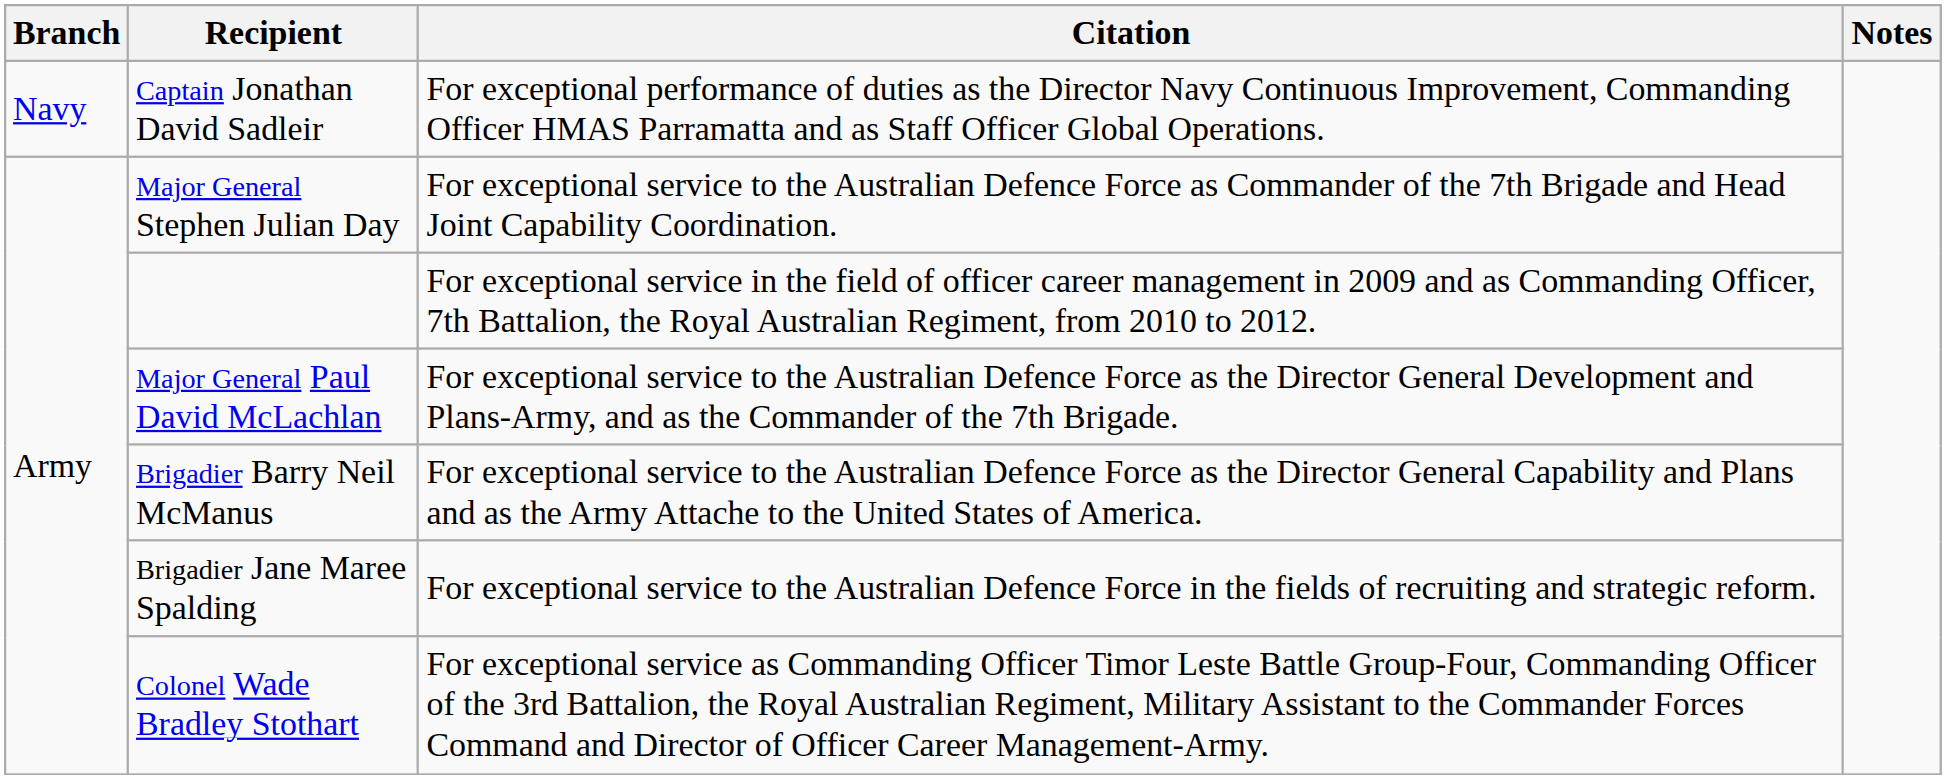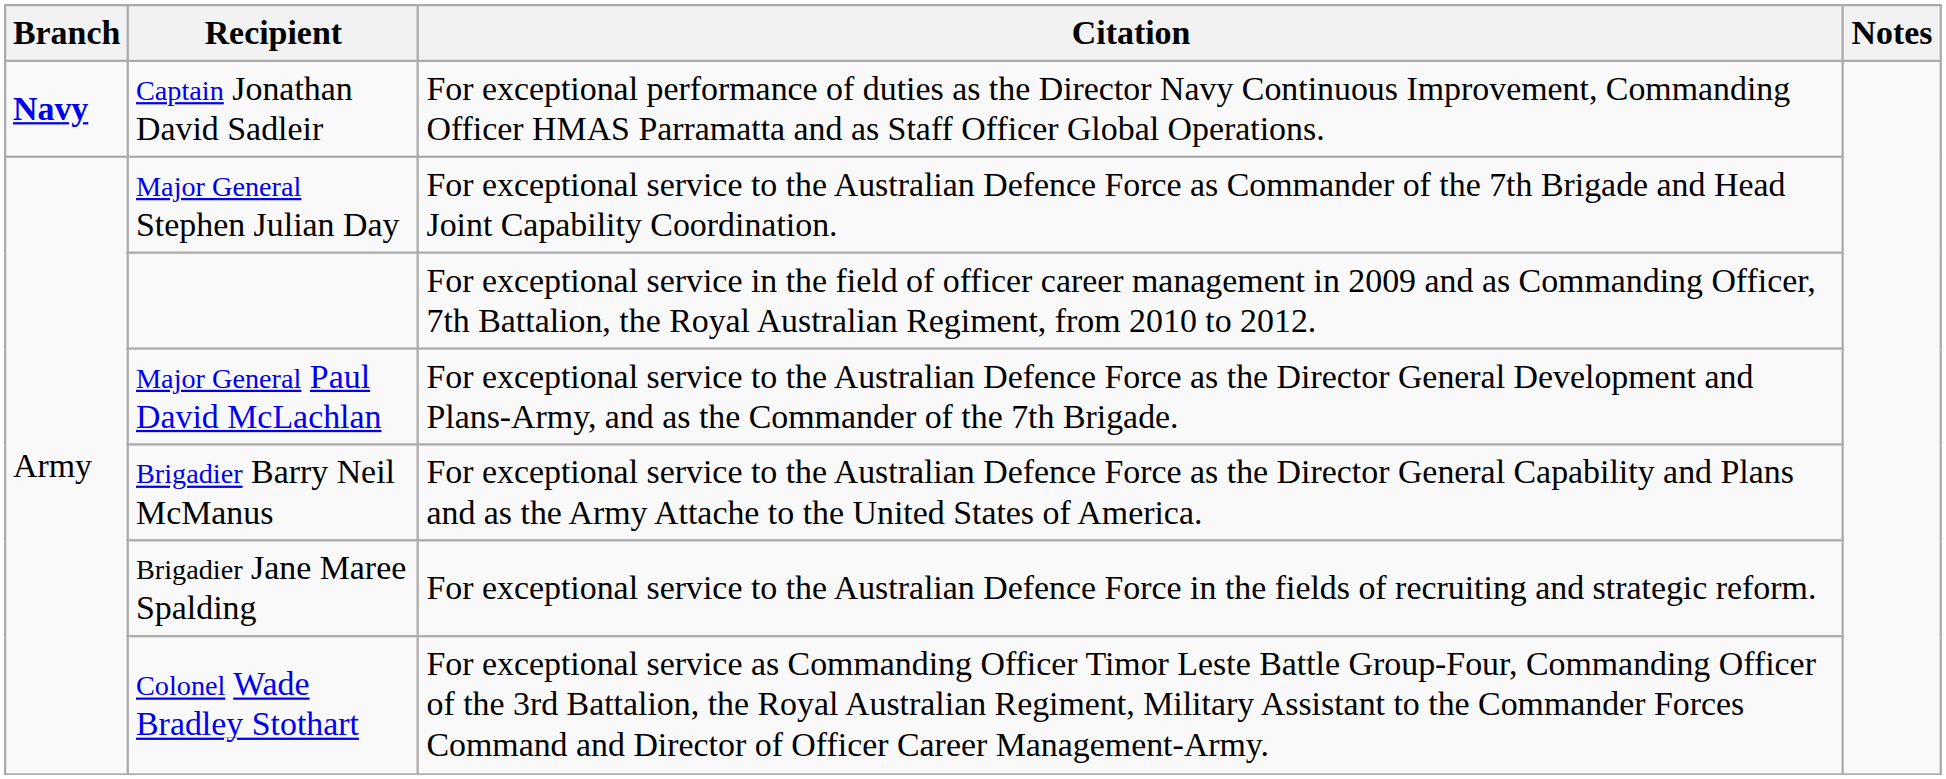(50, 108) normal -> (51, 108) bold
